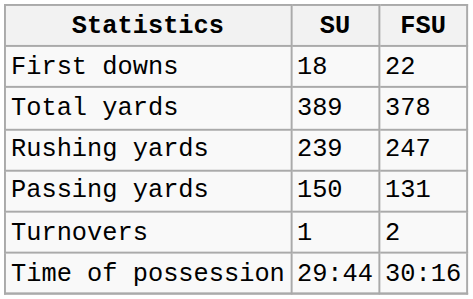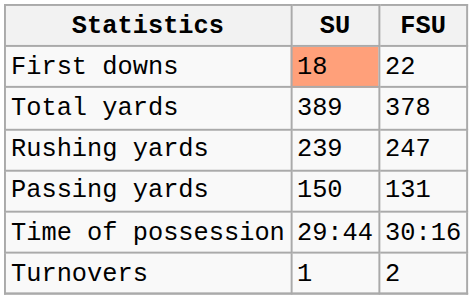(312, 67) no background -> (312, 67) lightsalmon background
rows swapped: (79, 232) <-> (148, 274)
